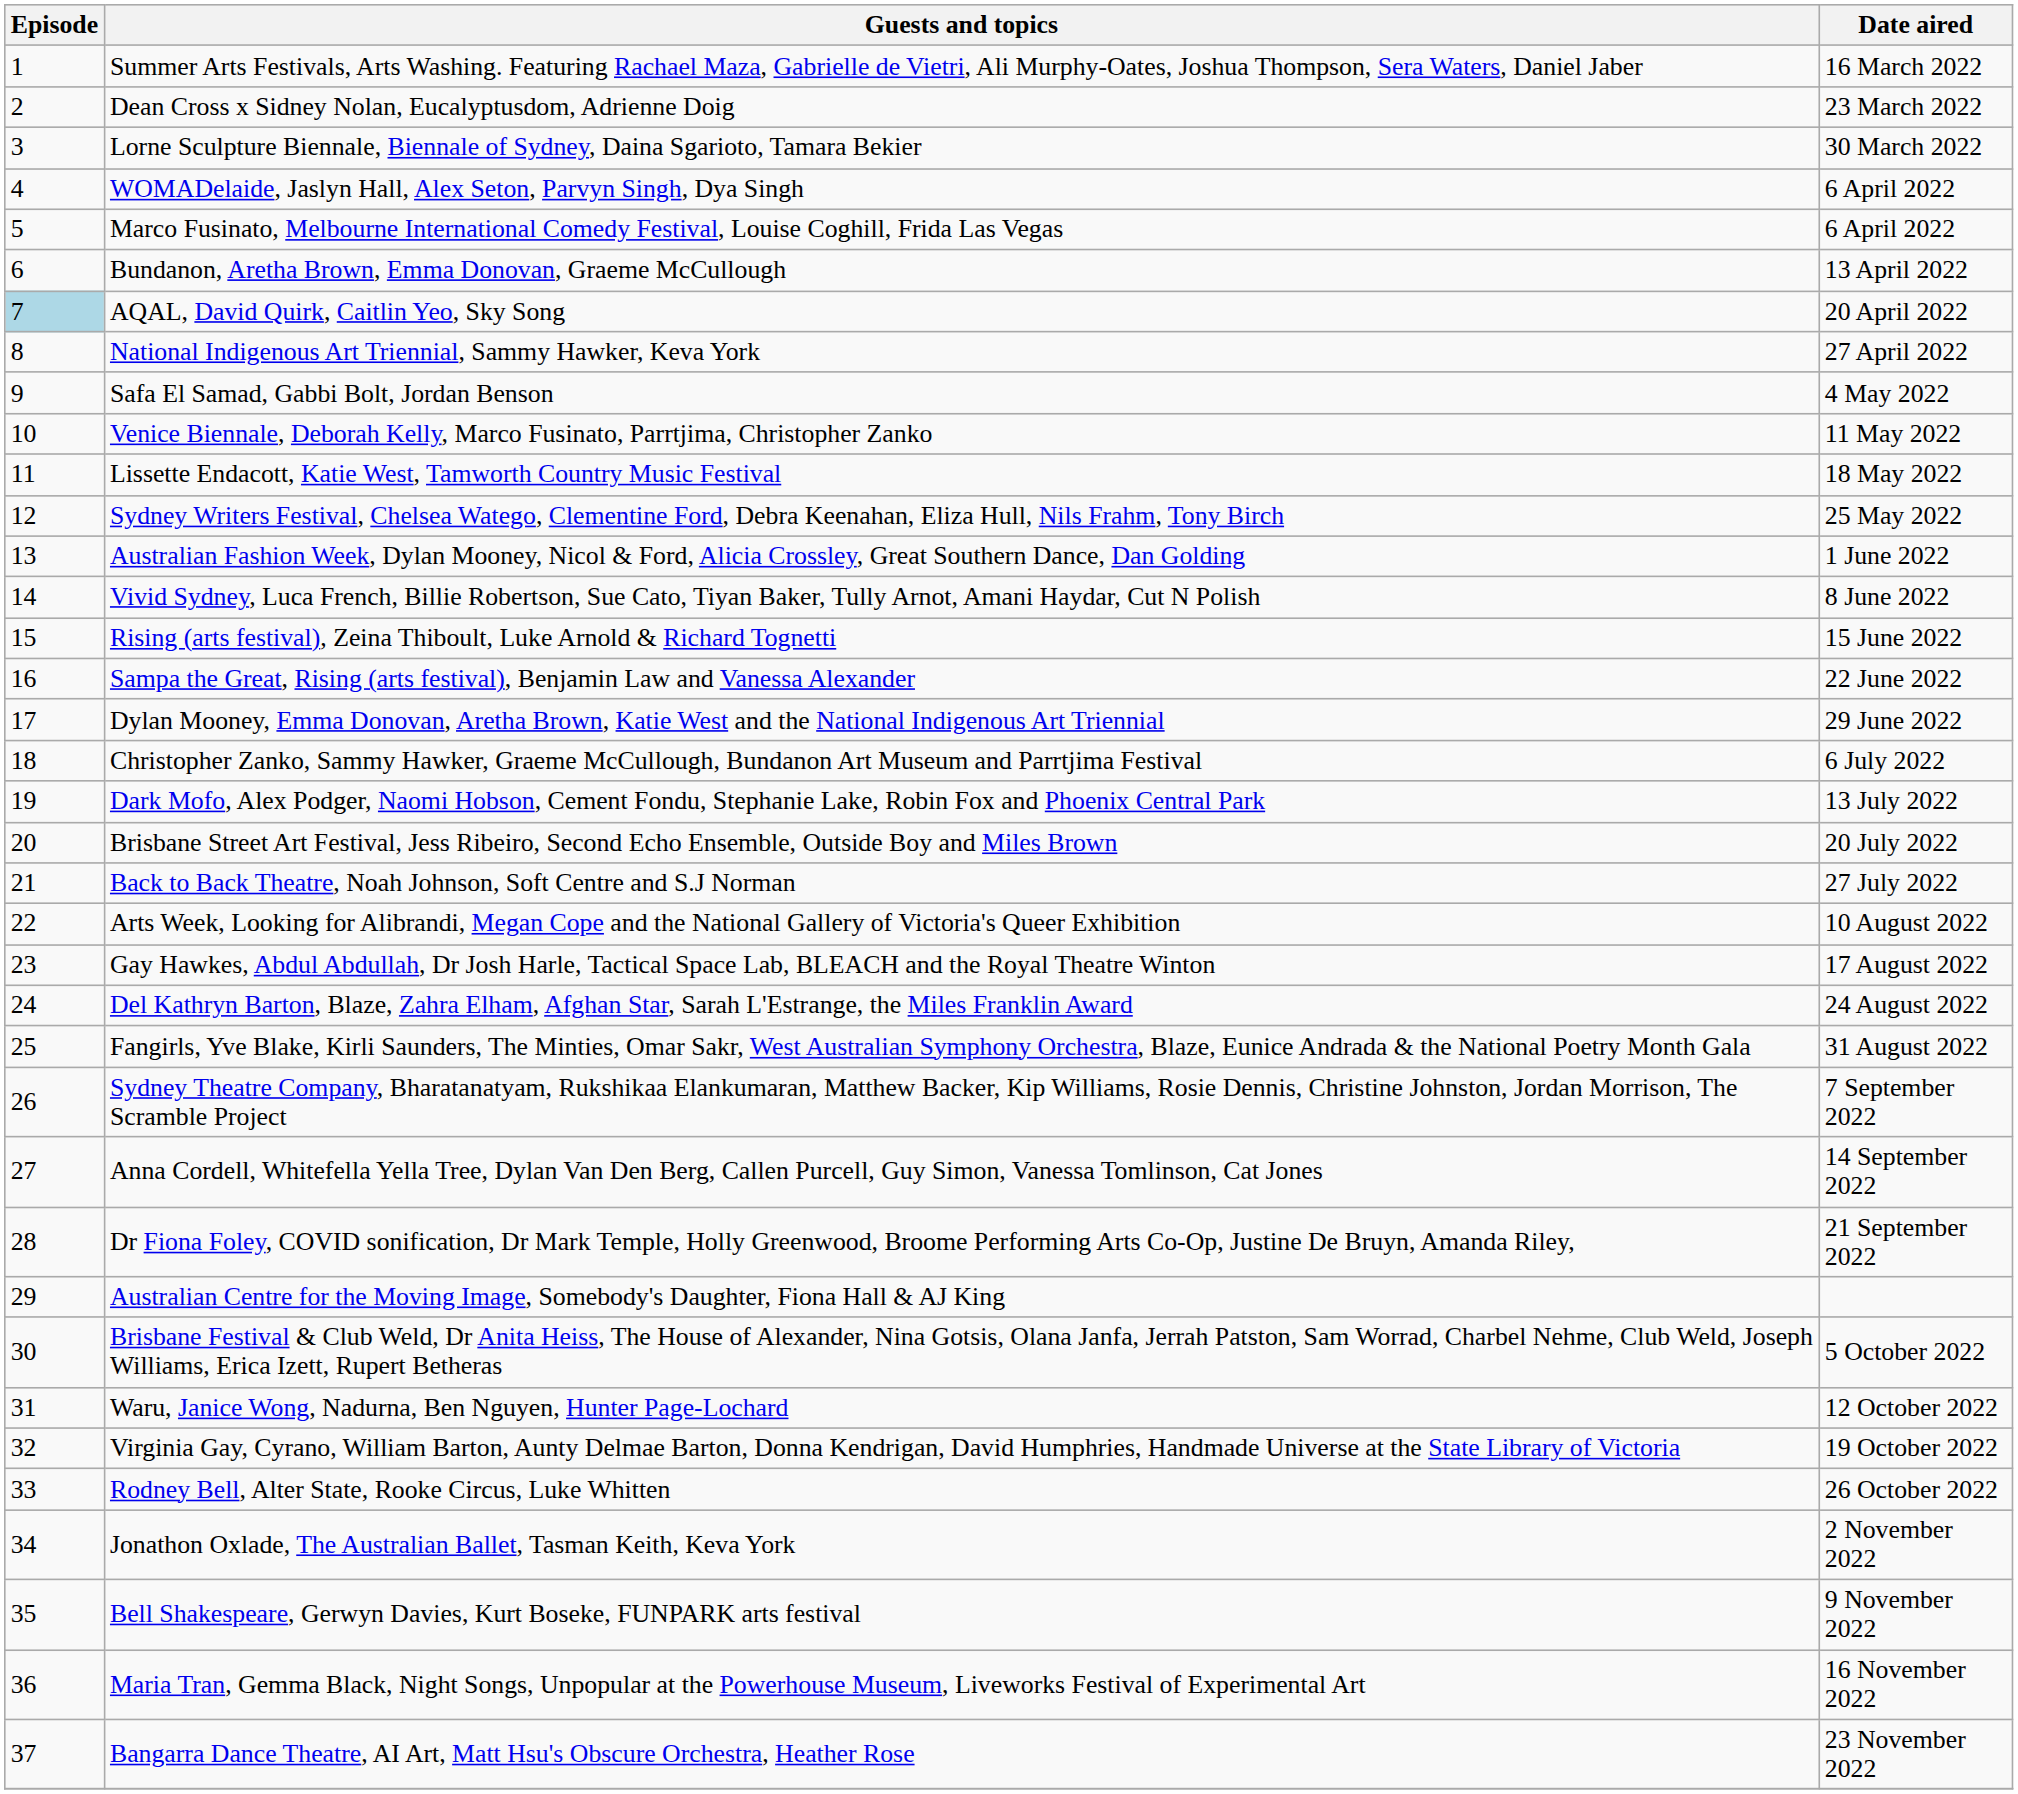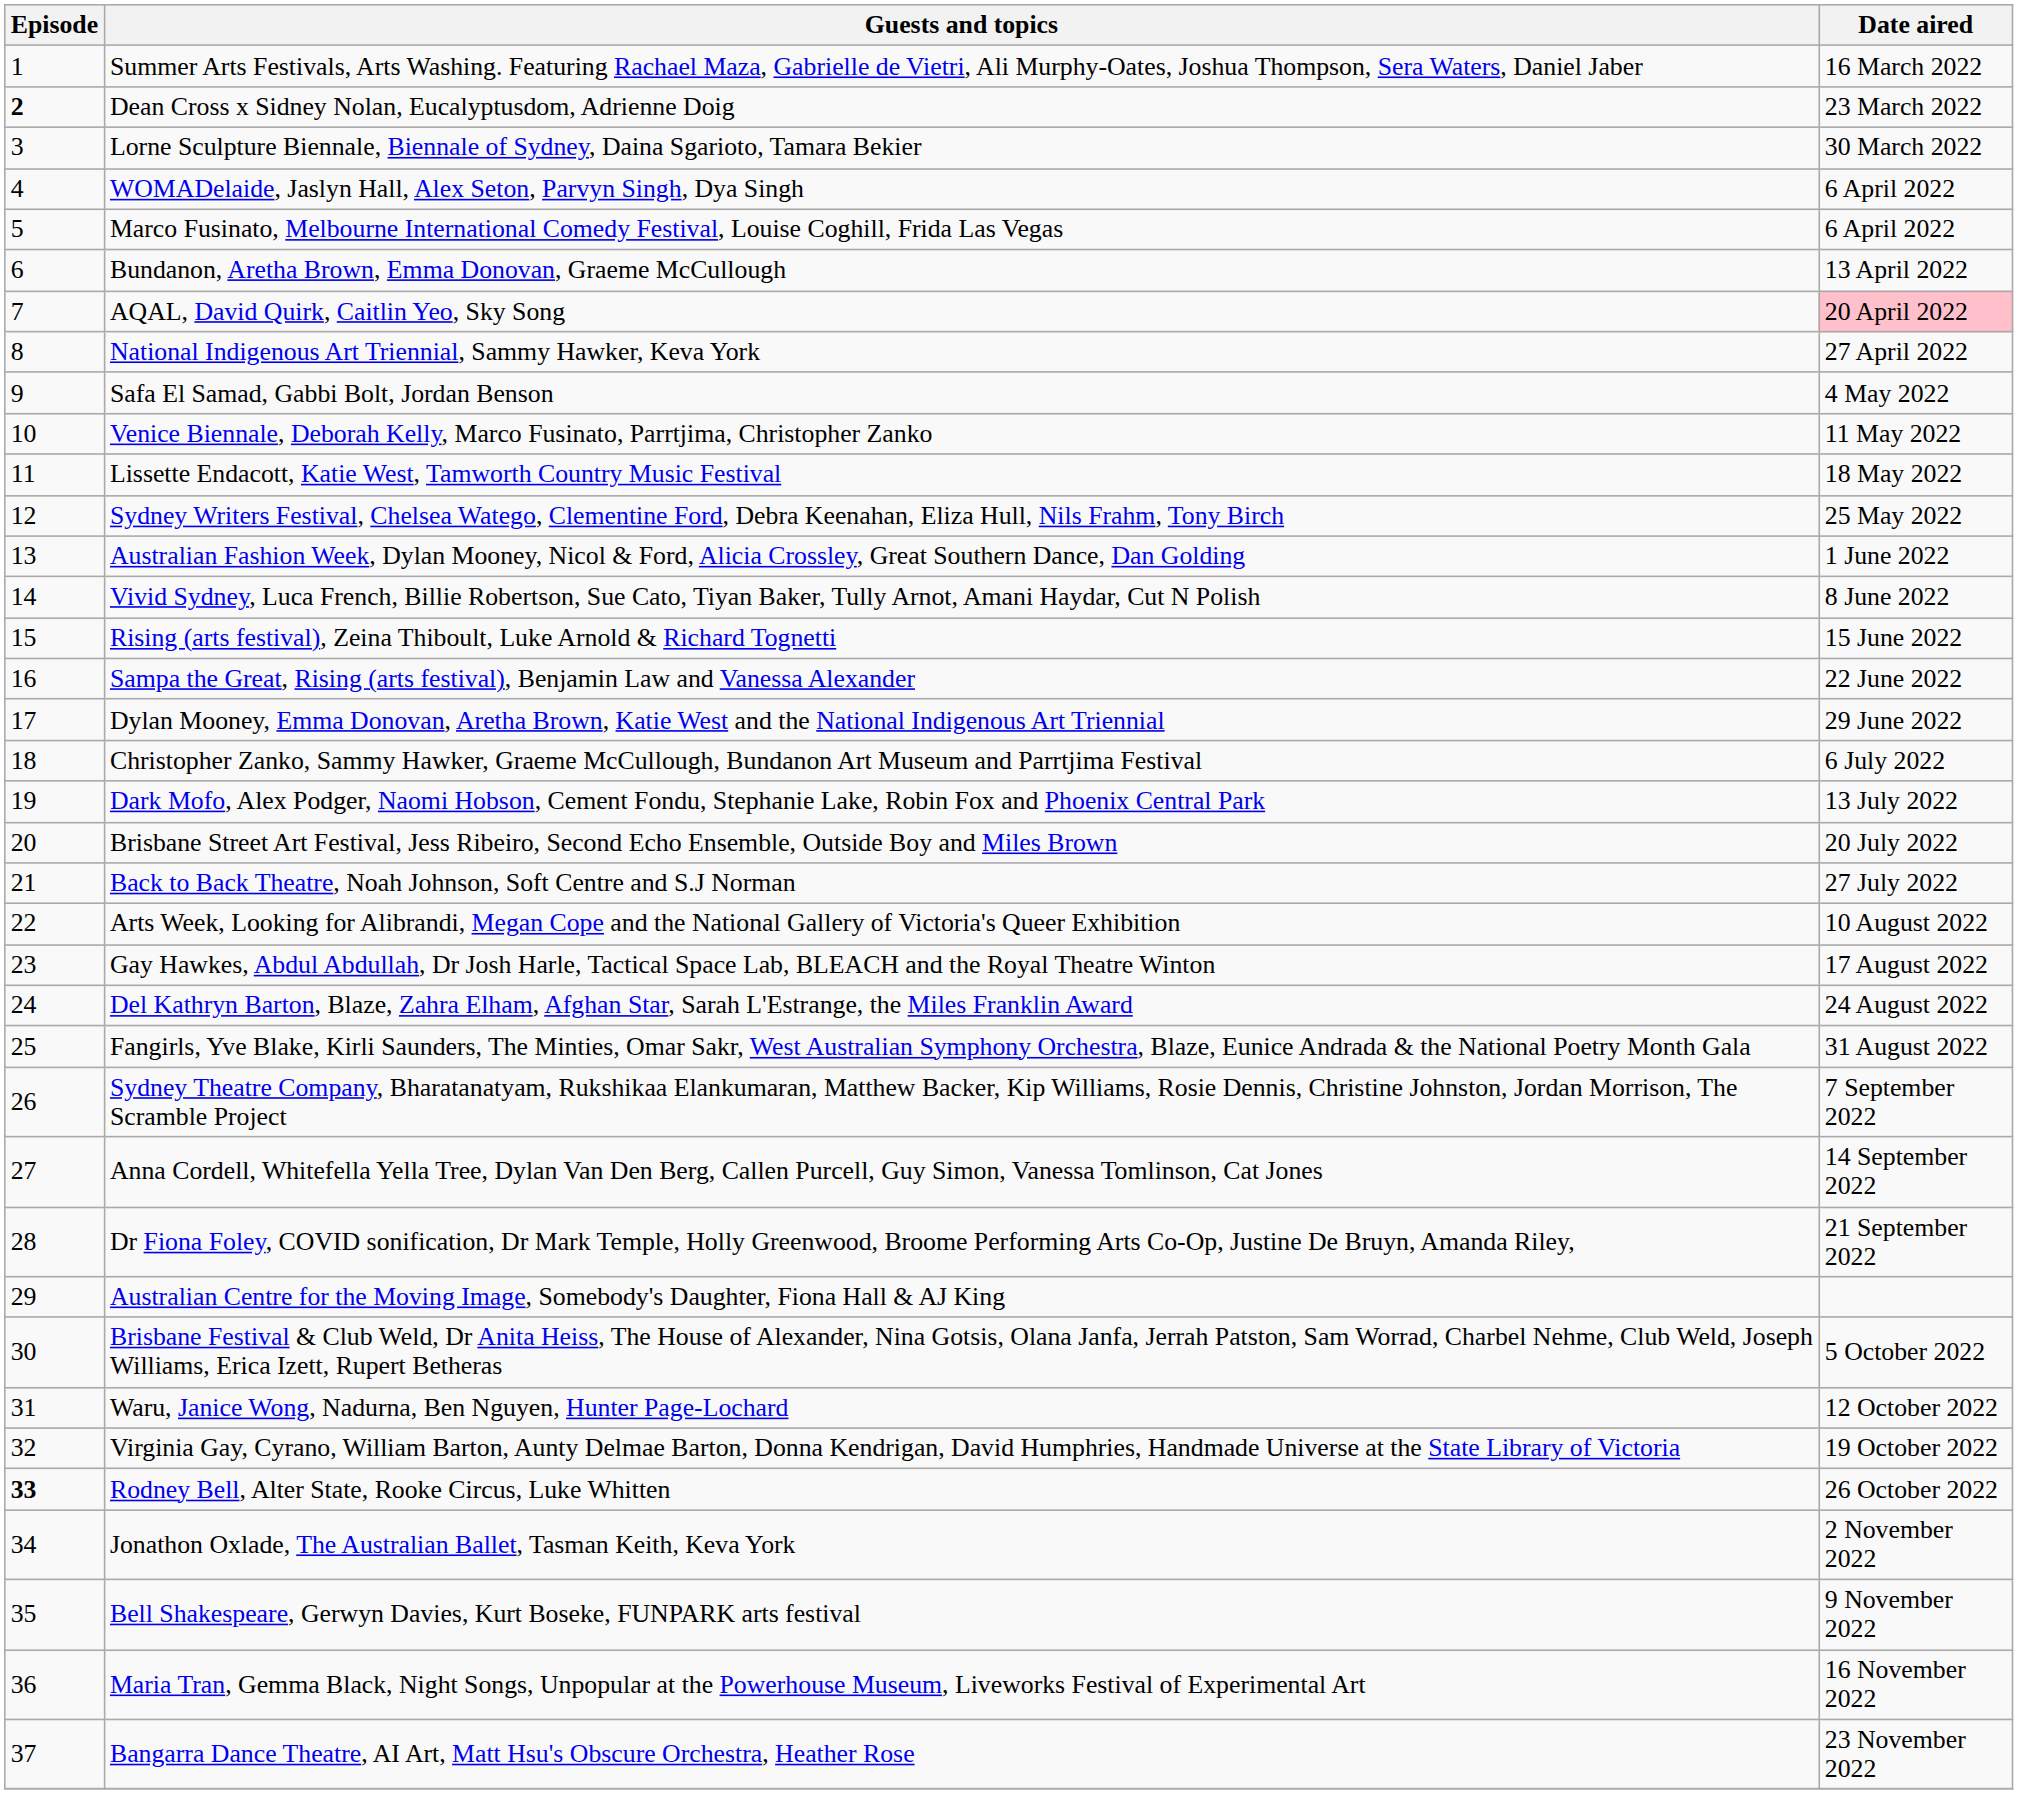(17, 106) normal -> (17, 106) bold
(17, 310) lightblue background -> (17, 310) no background
(1896, 310) no background -> (1896, 310) pink background
(24, 1489) normal -> (24, 1489) bold
